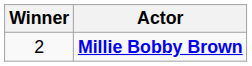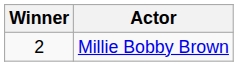(160, 46) bold -> (153, 46) normal
